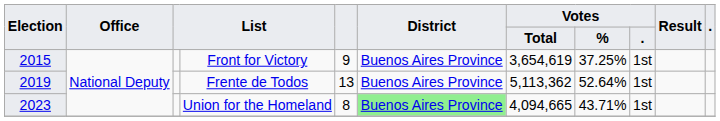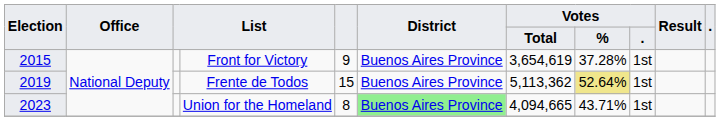(603, 61) 37.25% -> (603, 61) 37.28%
(346, 83) 13 -> (346, 83) 15
(603, 83) no background -> (603, 83) khaki background
